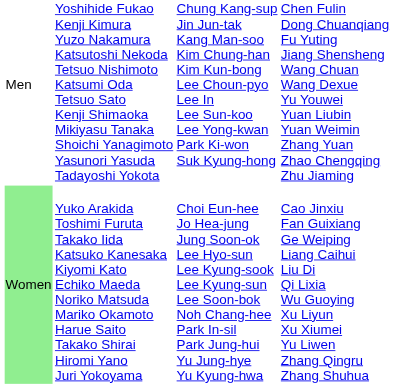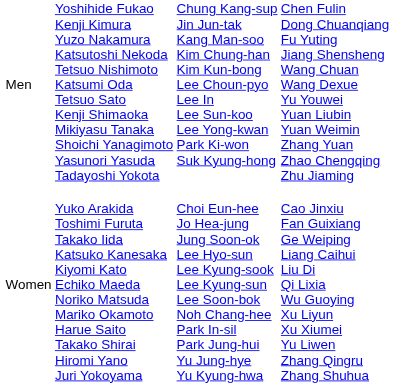(29, 284) lightgreen background -> (29, 284) no background
